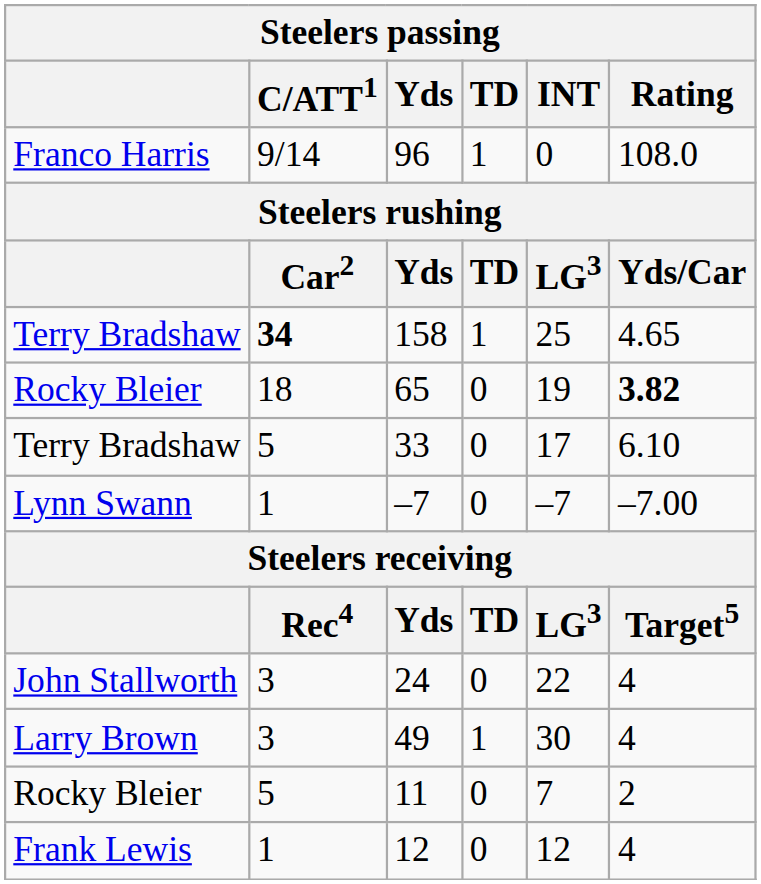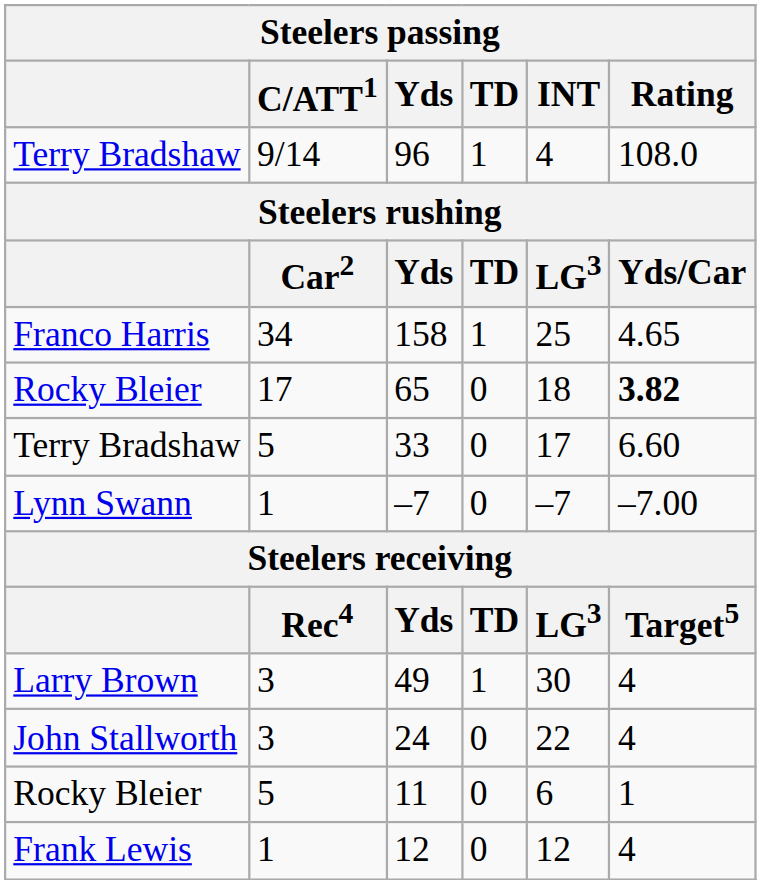(111, 154) Franco Harris -> (127, 154) Terry Bradshaw
(544, 154) 0 -> (544, 154) 4
(127, 333) Terry Bradshaw -> (111, 333) Franco Harris
(275, 333) bold -> (275, 333) normal
(275, 389) 18 -> (275, 389) 17
(553, 389) 19 -> (553, 389) 18
(649, 446) 6.10 -> (649, 446) 6.60
rows swapped: (412, 737) <-> (412, 681)
(544, 793) 7 -> (544, 793) 6
(627, 793) 2 -> (627, 793) 1
